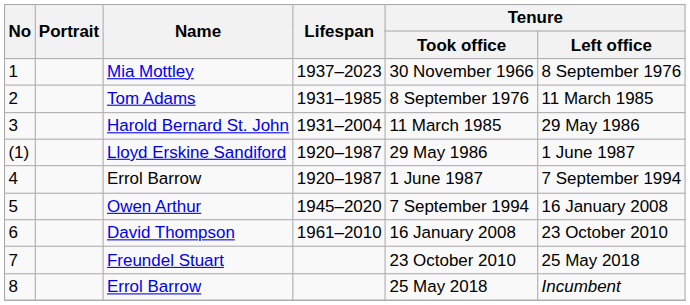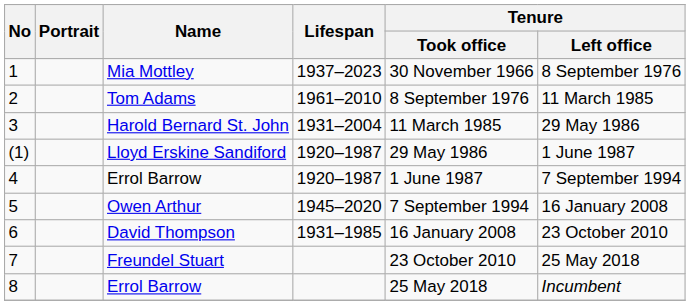(339, 98) 1931–1985 -> (339, 98) 1961–2010
(339, 233) 1961–2010 -> (339, 233) 1931–1985
